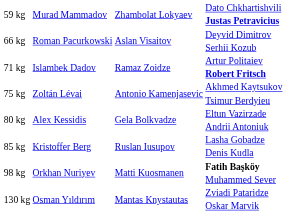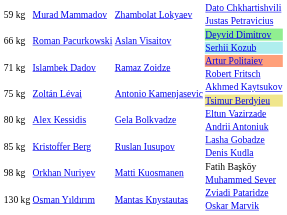(242, 21) bold -> (239, 21) normal
(238, 34) no background -> (238, 34) lightgreen background
(231, 48) no background -> (231, 48) paleturquoise background
(234, 61) no background -> (234, 61) lightsalmon background
(236, 74) bold -> (233, 74) normal
(238, 100) no background -> (238, 100) khaki background
(232, 166) bold -> (231, 166) normal
